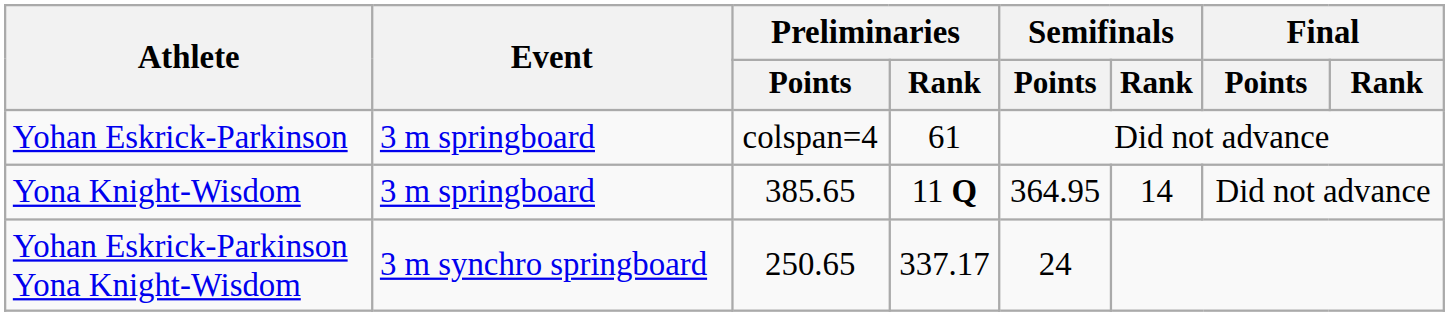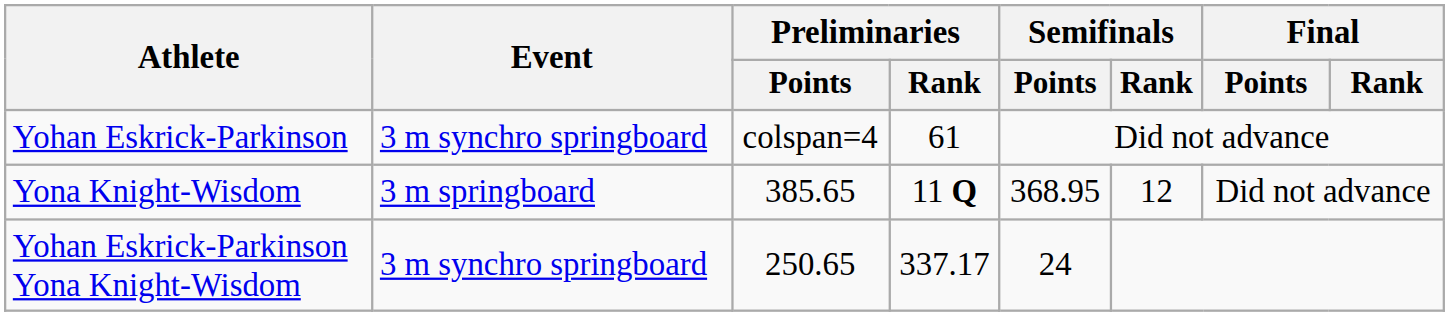(487, 137) 3 m springboard -> (544, 137) 3 m synchro springboard
(1055, 191) 364.95 -> (1055, 191) 368.95
(1156, 191) 14 -> (1156, 191) 12
